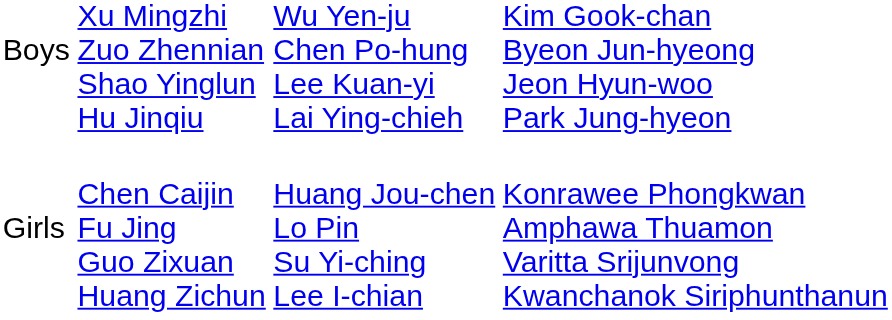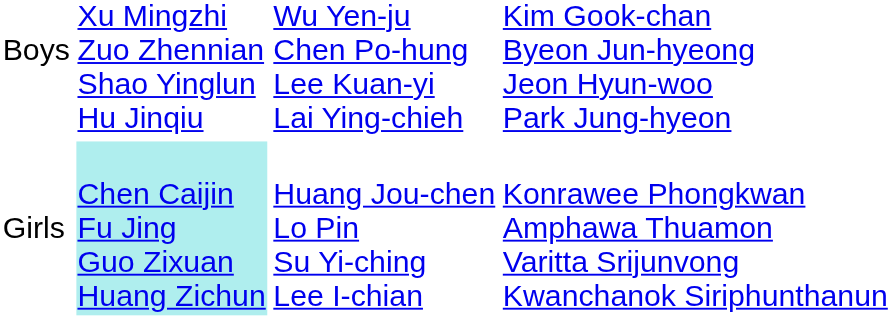(172, 244) no background -> (172, 244) paleturquoise background
